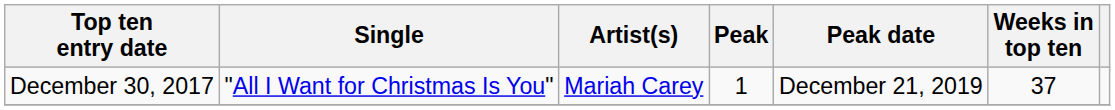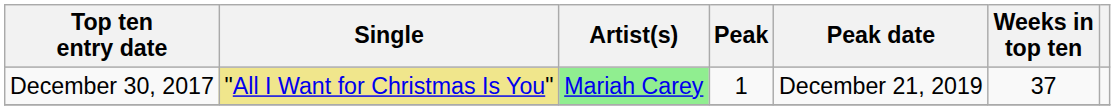(389, 85) no background -> (389, 85) khaki background
(634, 85) no background -> (634, 85) lightgreen background
